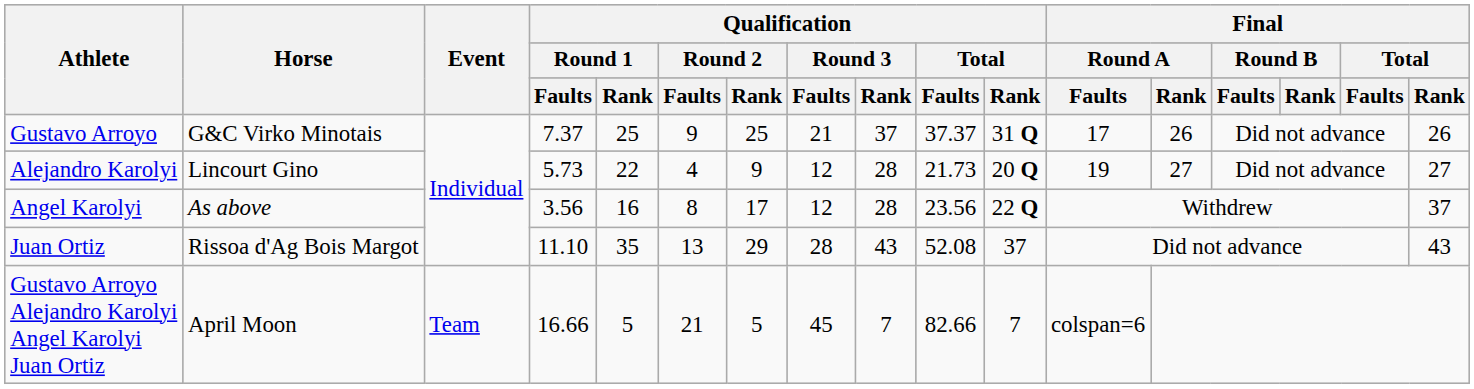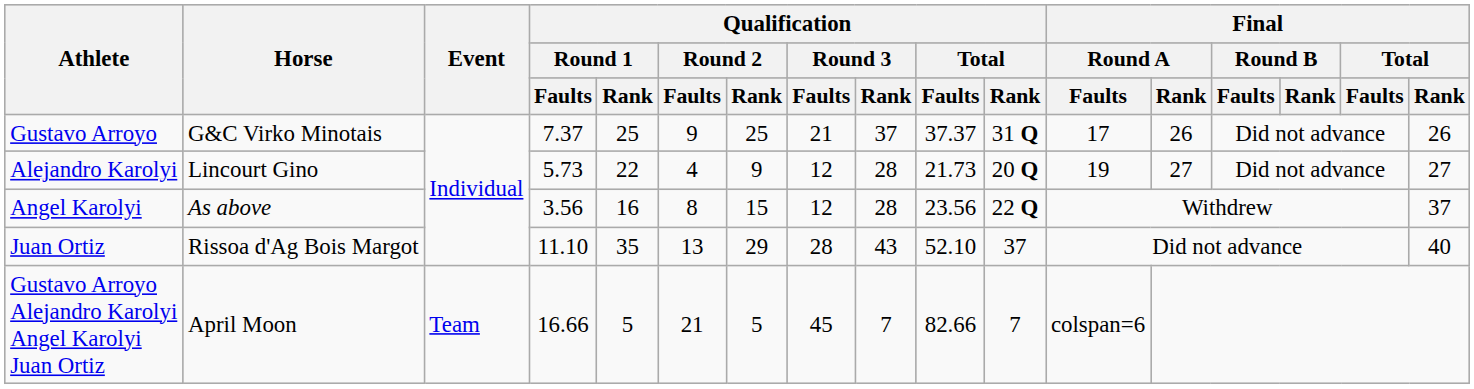(757, 208) 17 -> (757, 208) 15
(950, 246) 52.08 -> (950, 246) 52.10
(1439, 246) 43 -> (1439, 246) 40
